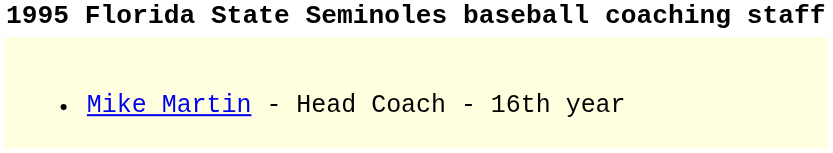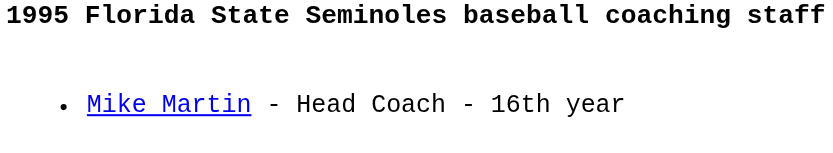(416, 107) lightyellow background -> (416, 107) no background
